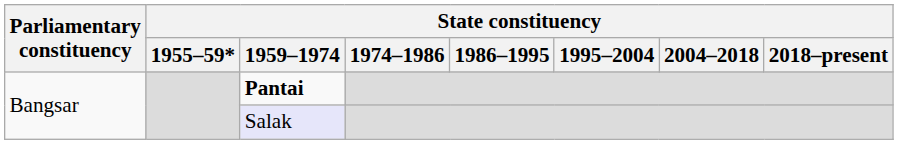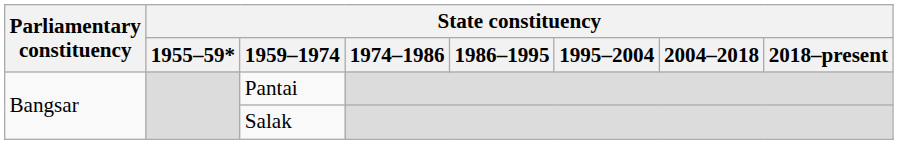(274, 88) bold -> (271, 88) normal
(268, 121) lavender background -> (268, 121) no background
